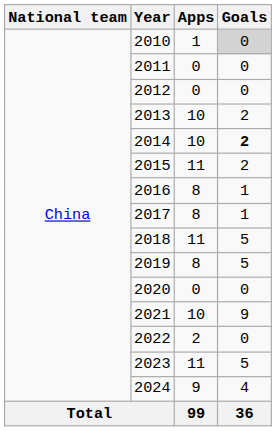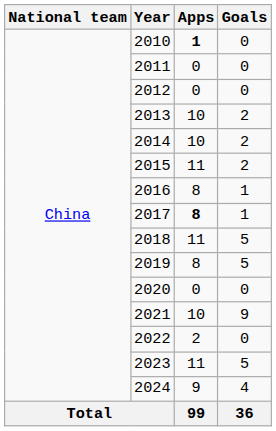(196, 42) normal -> (196, 42) bold
(244, 42) lightgrey background -> (244, 42) no background
(244, 141) bold -> (244, 141) normal
(196, 215) normal -> (196, 215) bold
